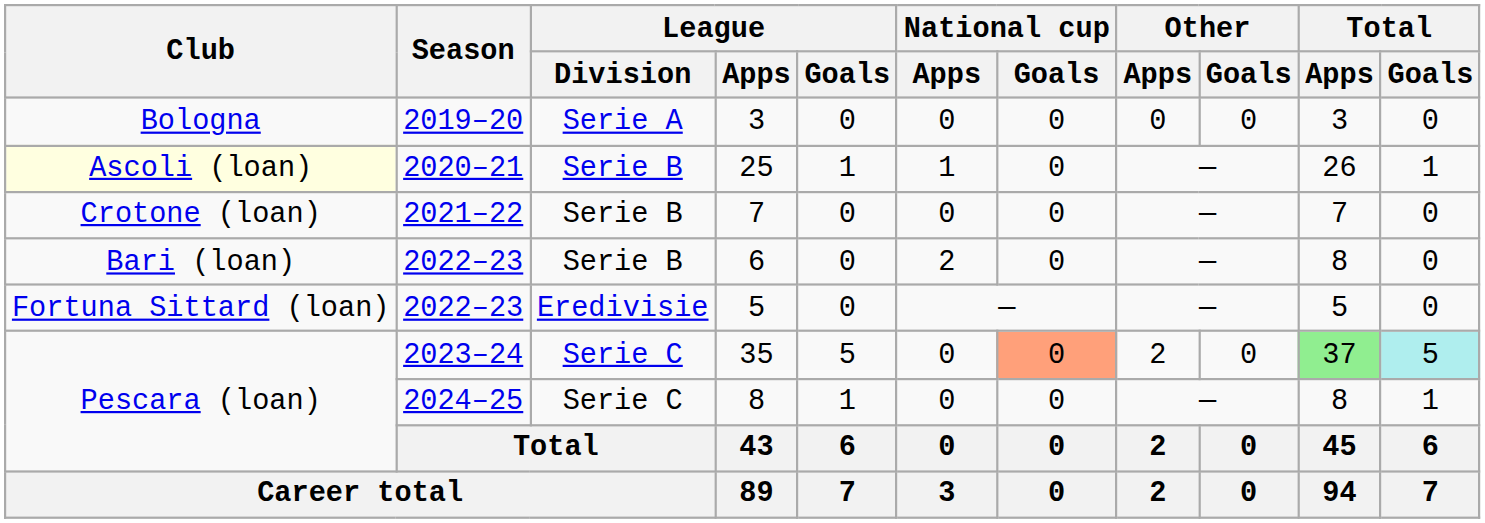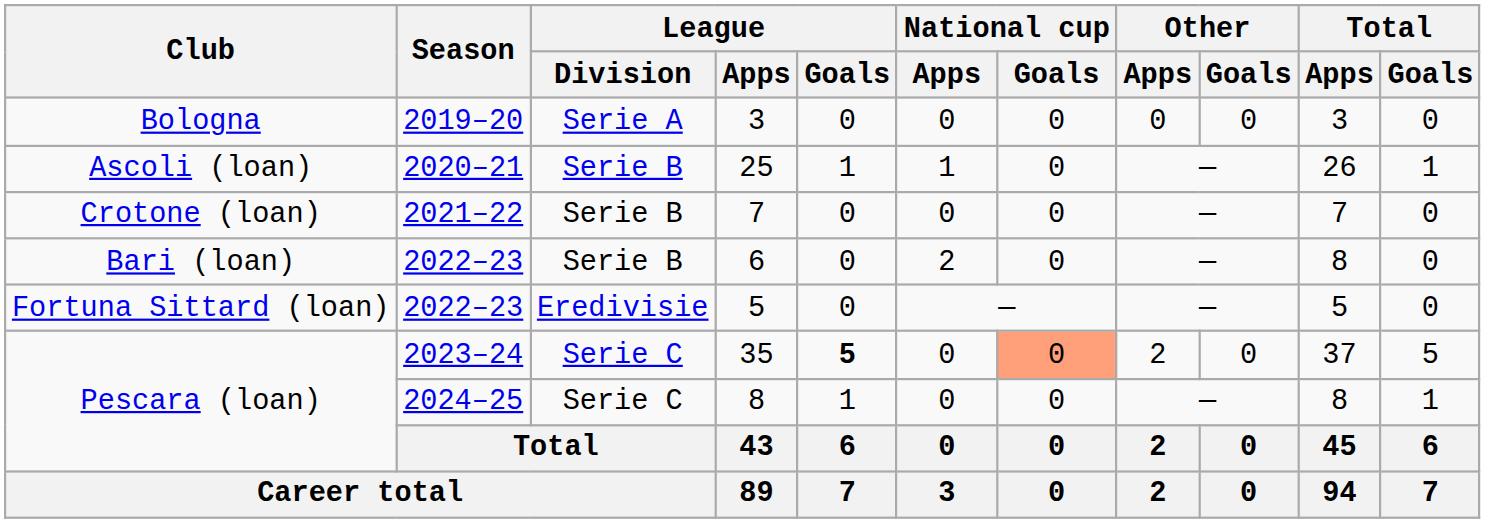(201, 168) lightyellow background -> (201, 168) no background
(847, 355) normal -> (847, 355) bold
(1340, 355) lightgreen background -> (1340, 355) no background
(1430, 355) paleturquoise background -> (1430, 355) no background
